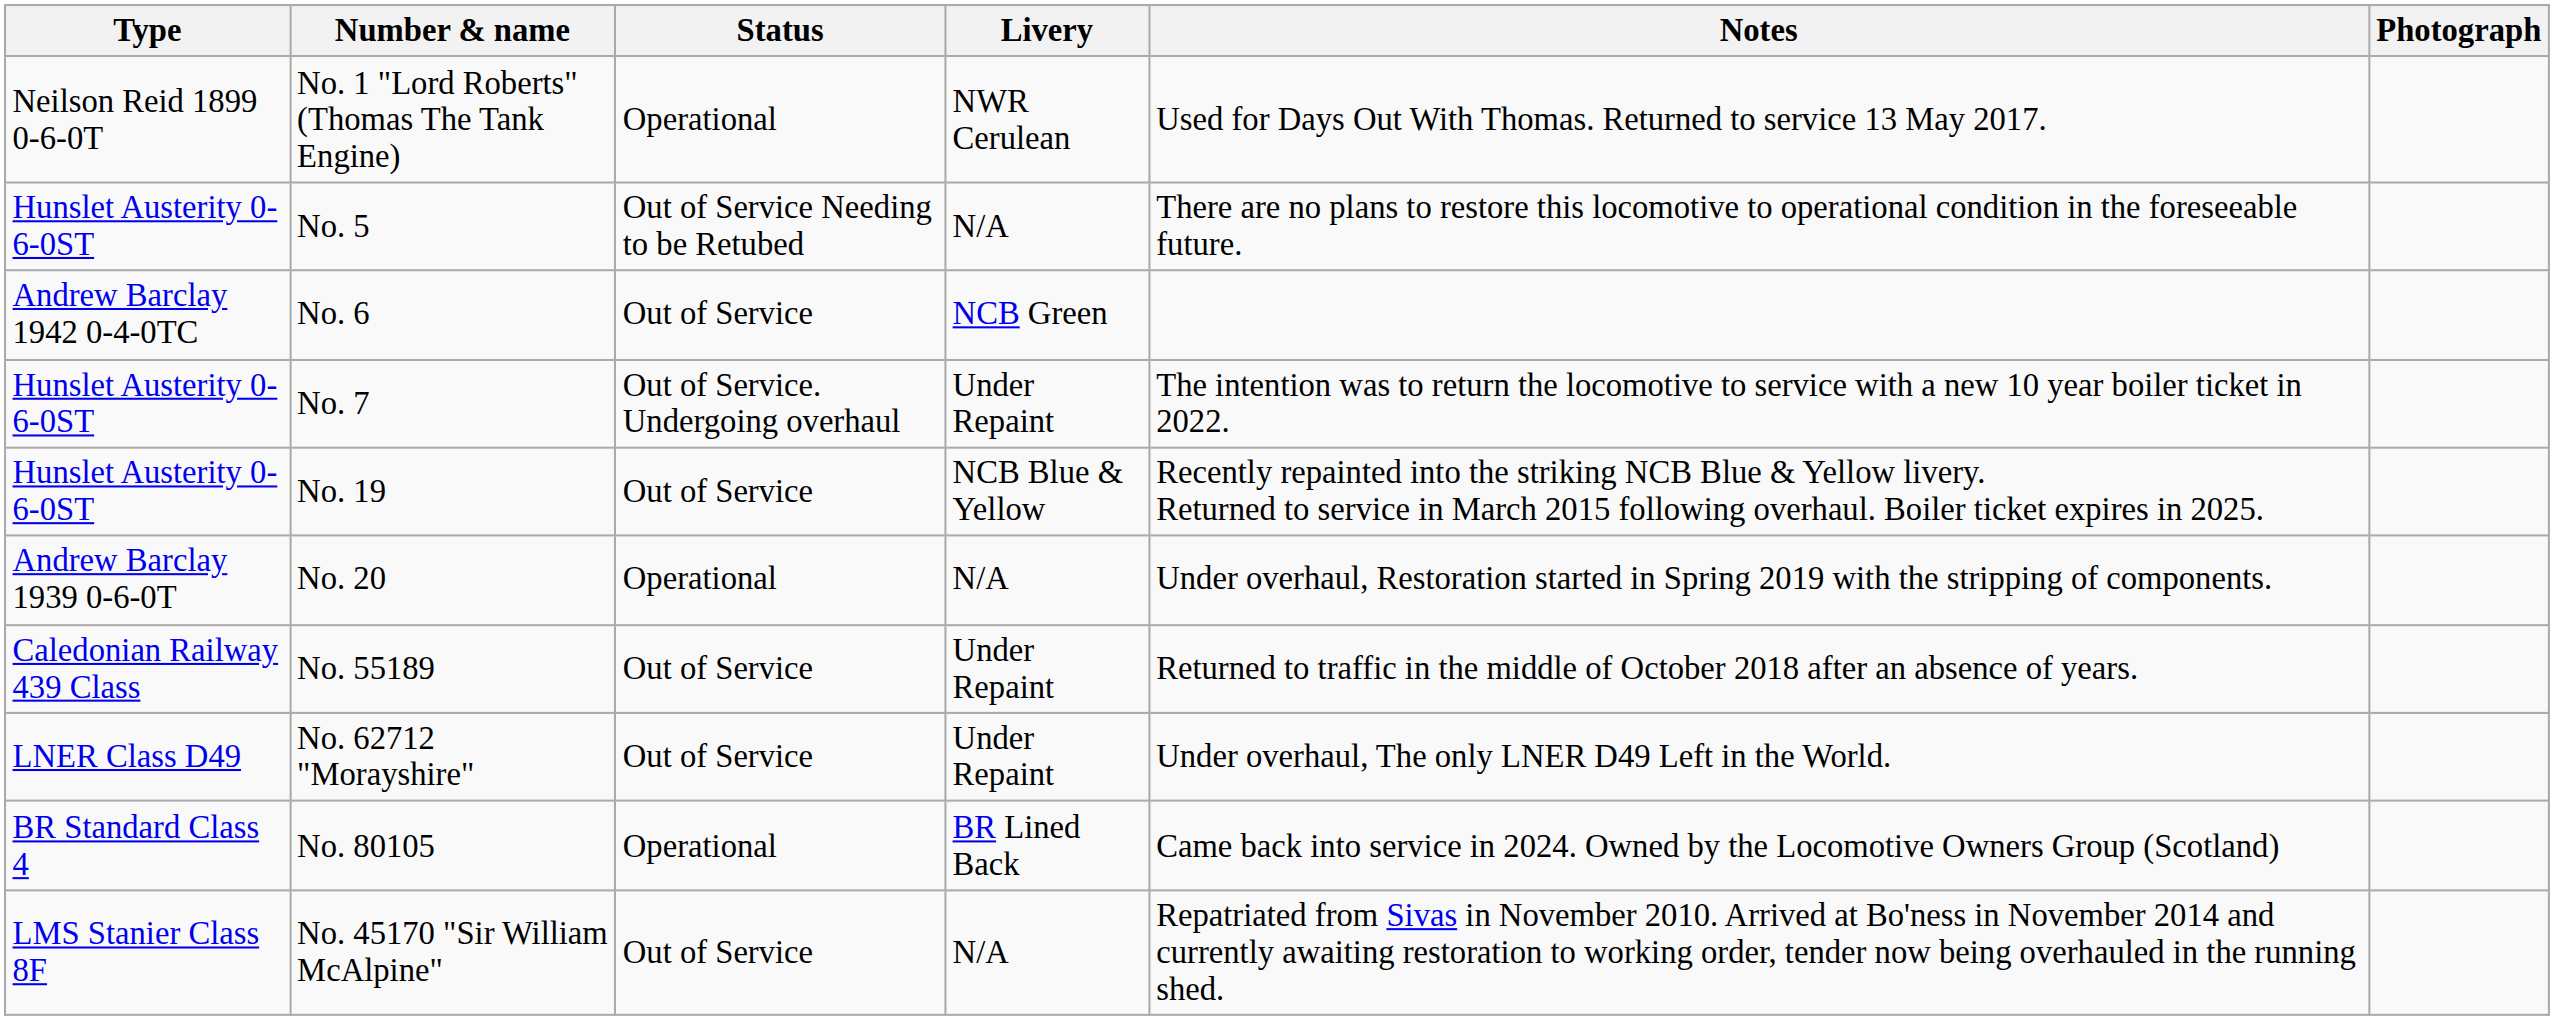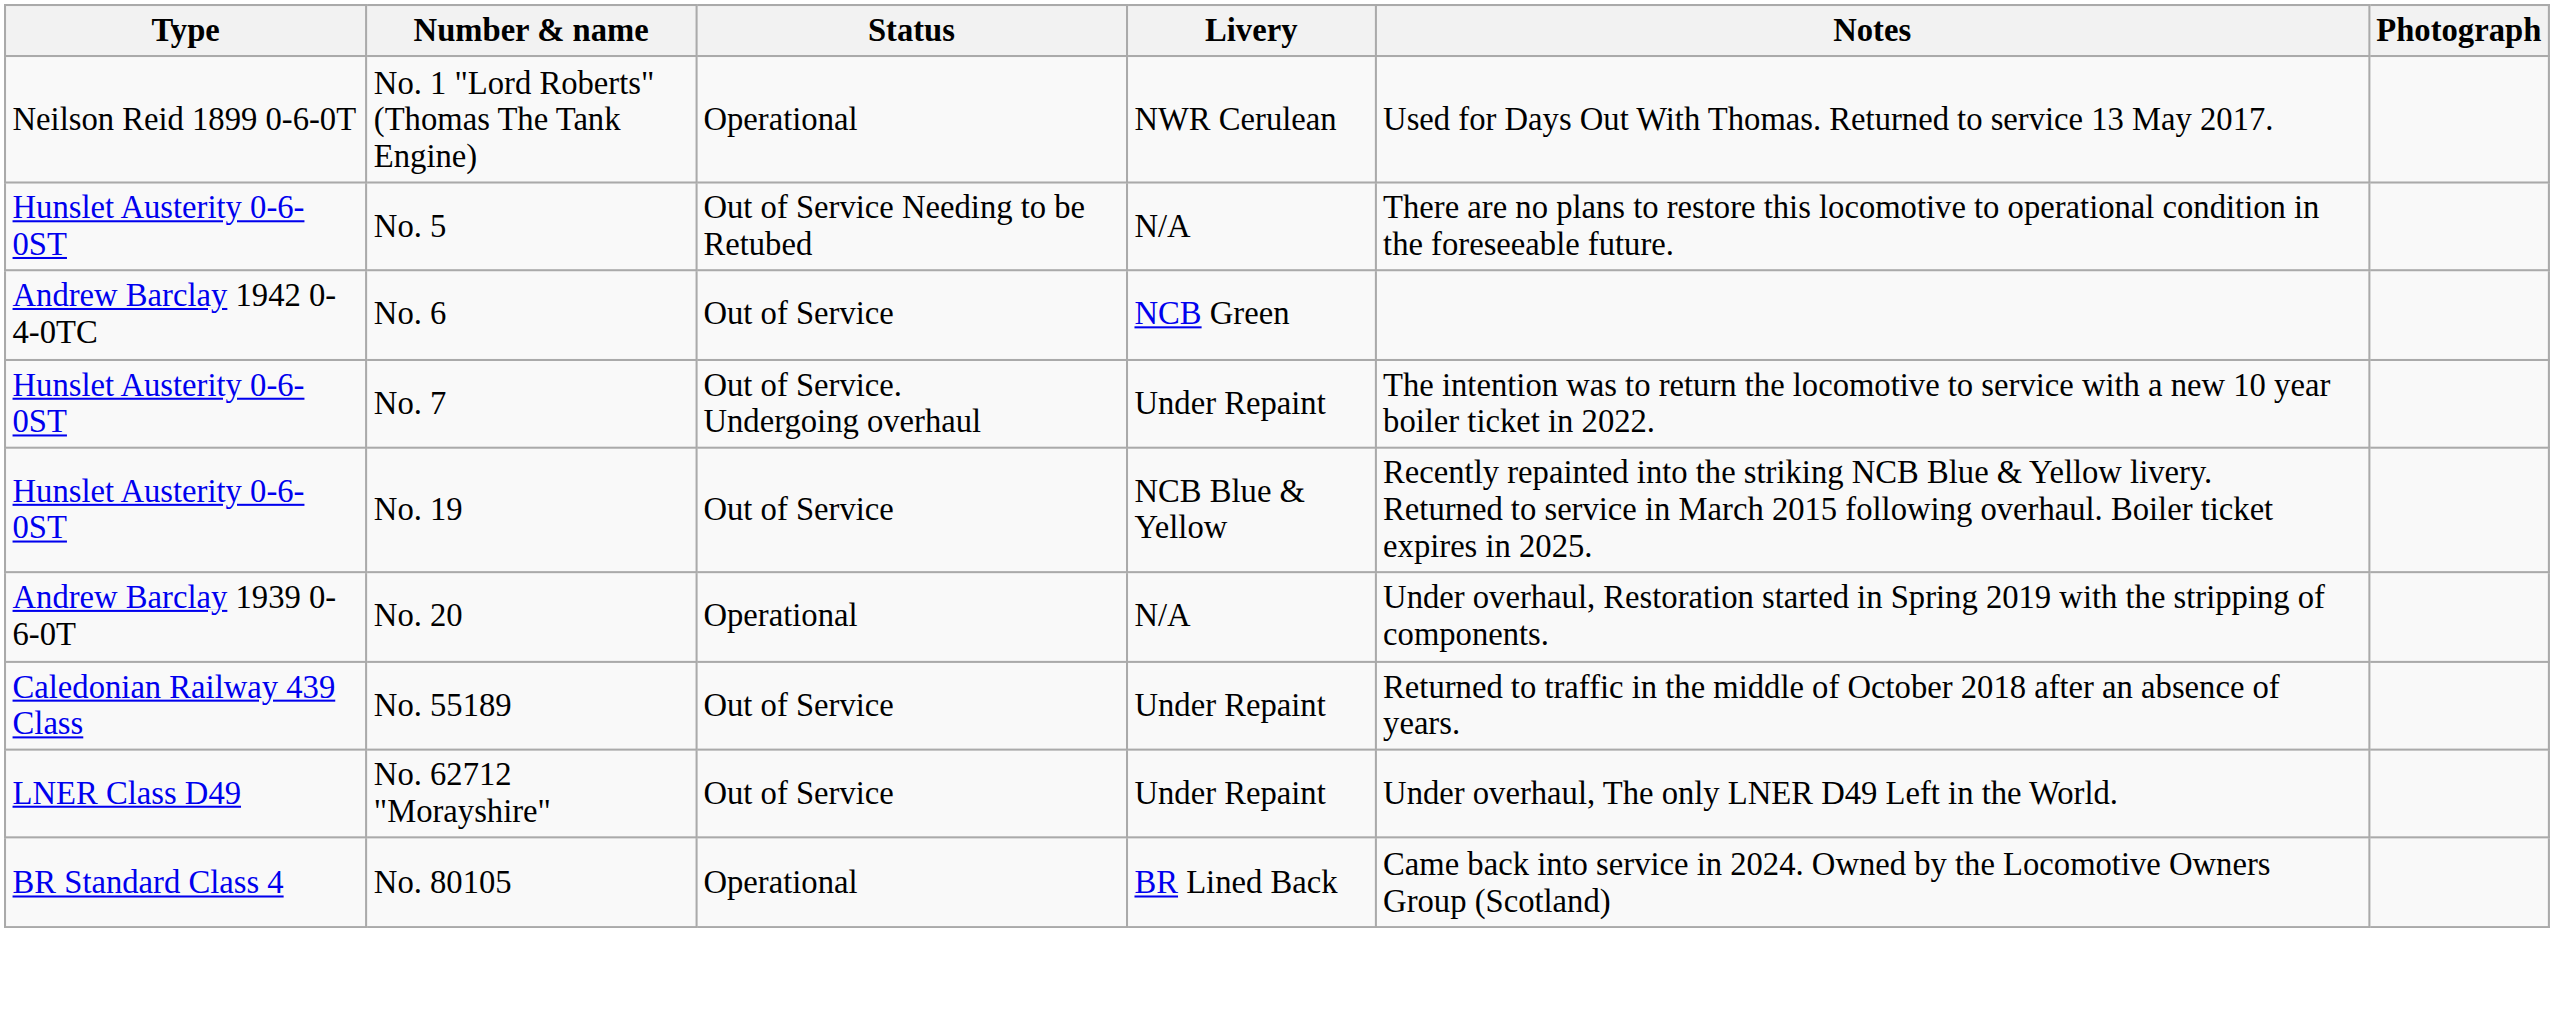- row: (452, 951)
